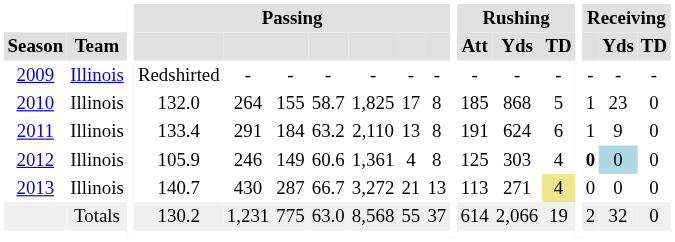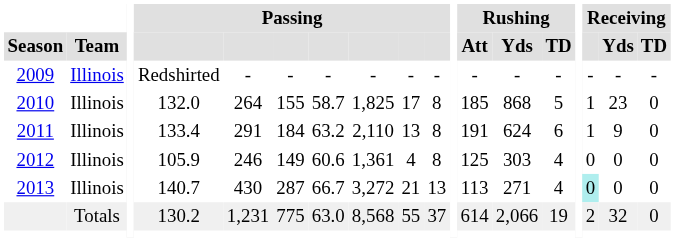(590, 159) bold -> (590, 159) normal
(618, 159) lightblue background -> (618, 159) no background
(558, 187) khaki background -> (558, 187) no background
(590, 187) no background -> (590, 187) paleturquoise background
